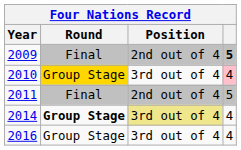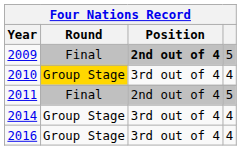(175, 55) normal -> (175, 55) bold
(230, 55) bold -> (230, 55) normal
(230, 75) pink background -> (230, 75) no background
(84, 115) bold -> (84, 115) normal
(175, 115) khaki background -> (175, 115) no background
